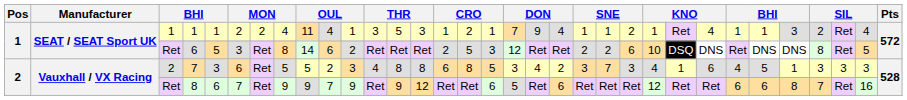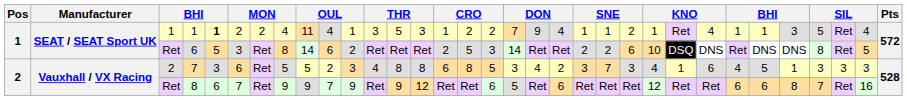(217, 31) normal -> (217, 31) bold
(492, 31) 1 -> (492, 31) 2
(820, 31) 2 -> (820, 31) 5
(515, 50) 12 -> (515, 50) 14
